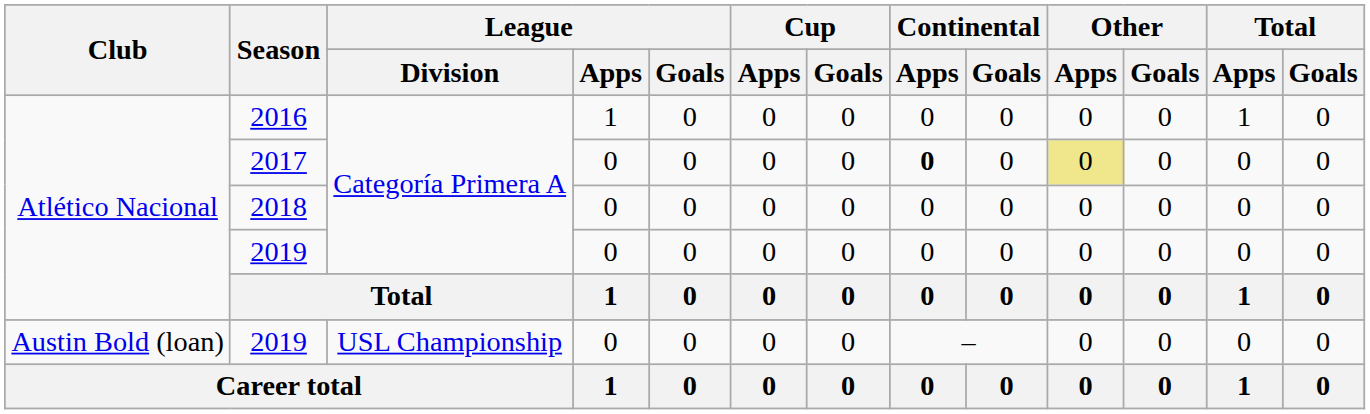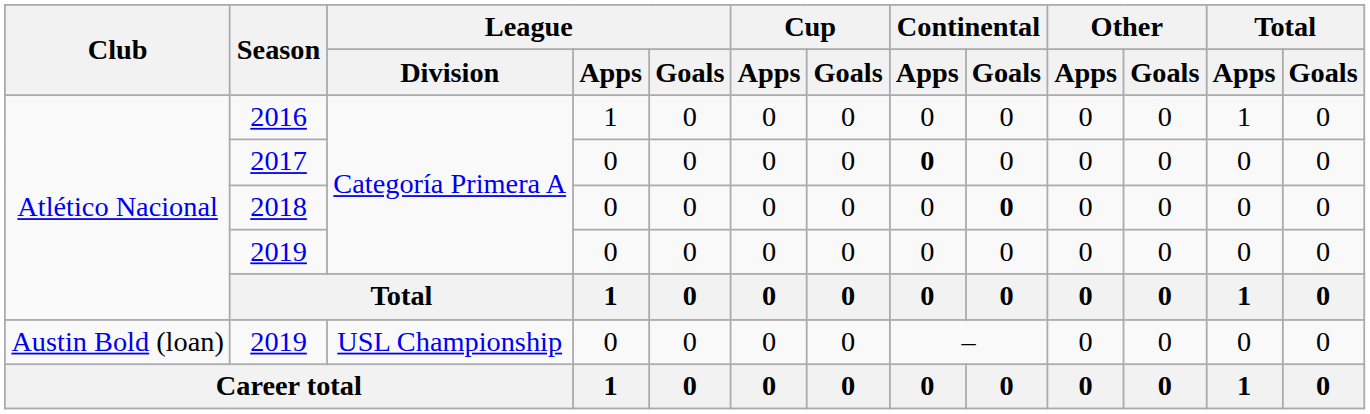(1086, 161) khaki background -> (1086, 161) no background
(1006, 206) normal -> (1006, 206) bold
